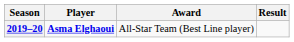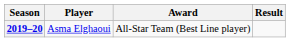(81, 28) bold -> (79, 28) normal
